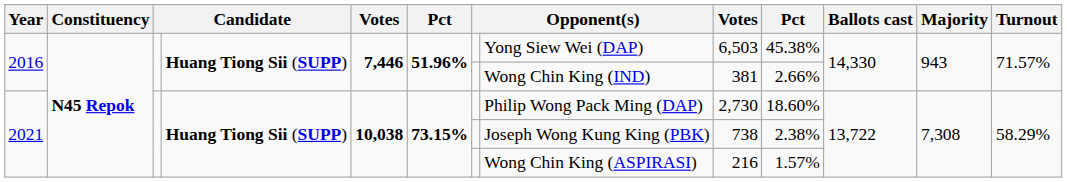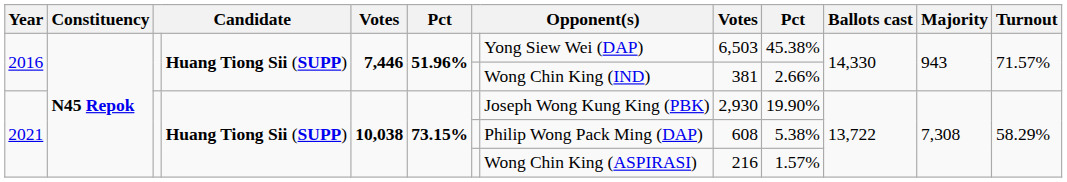(594, 105) Philip Wong Pack Ming (DAP) -> (597, 105) Joseph Wong Kung King (PBK)
(738, 105) 2,730 -> (738, 105) 2,930
(793, 105) 18.60% -> (793, 105) 19.90%
(597, 134) Joseph Wong Kung King (PBK) -> (594, 134) Philip Wong Pack Ming (DAP)
(745, 134) 738 -> (745, 134) 608
(797, 134) 2.38% -> (797, 134) 5.38%
